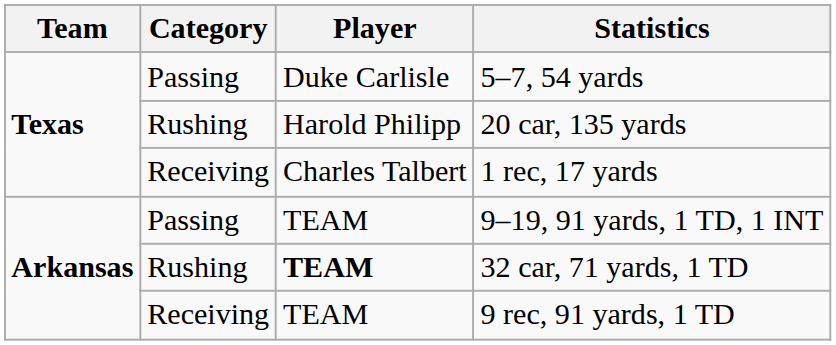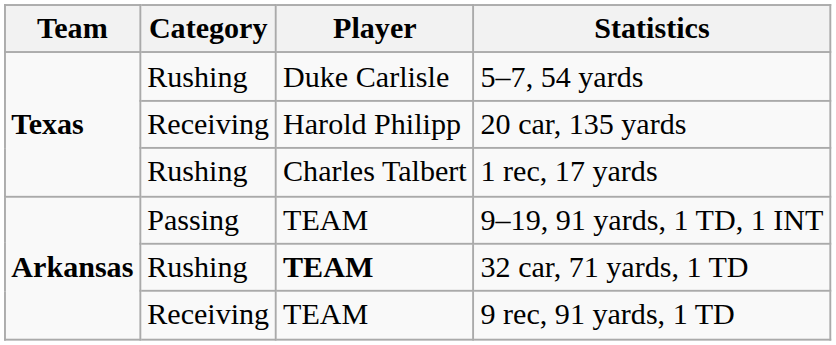(193, 76) Passing -> (197, 76) Rushing
(197, 123) Rushing -> (208, 123) Receiving
(208, 171) Receiving -> (197, 171) Rushing
